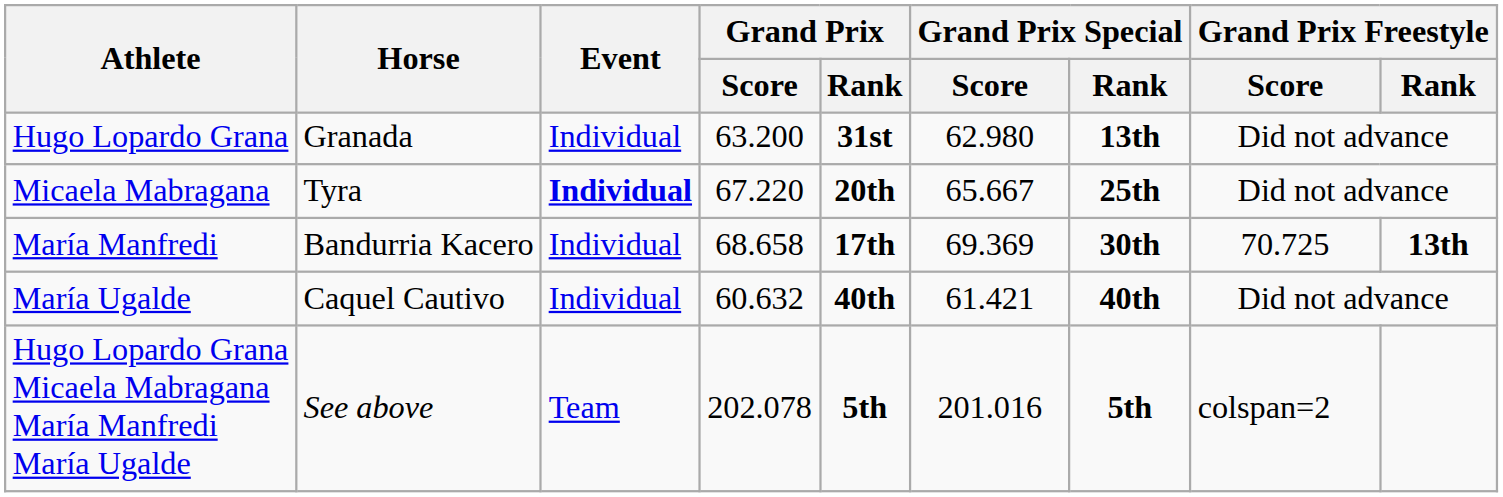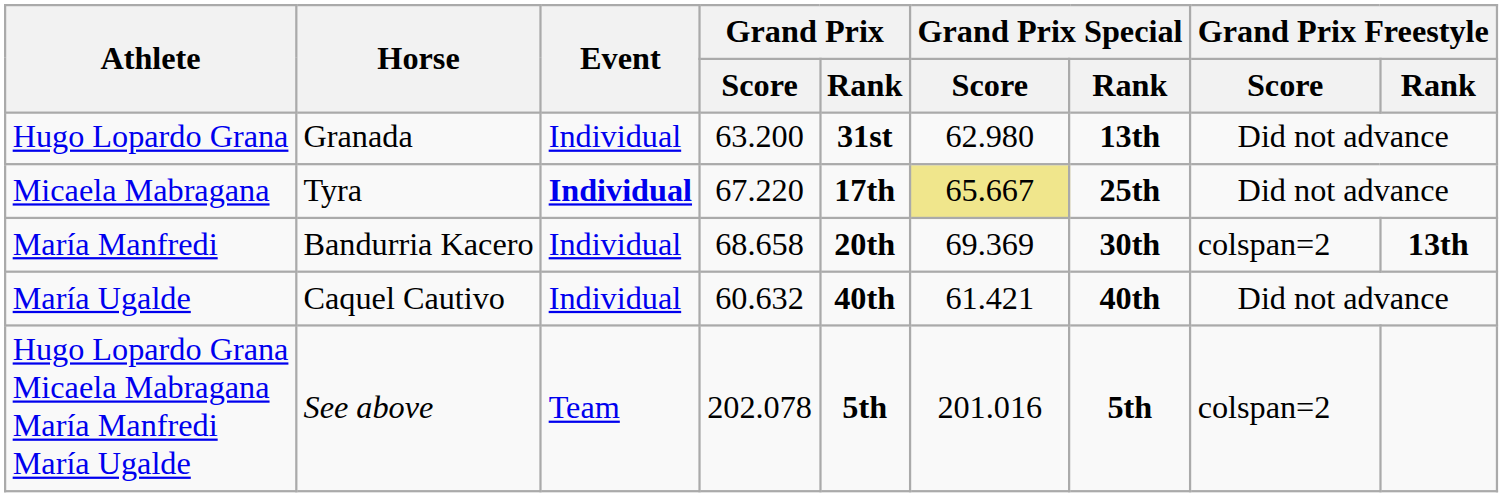(865, 191) 20th -> (865, 191) 17th
(990, 191) no background -> (990, 191) khaki background
(865, 244) 17th -> (865, 244) 20th
(1285, 244) 70.725 -> (1264, 244) colspan=2
